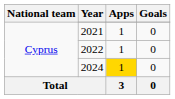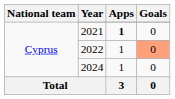(121, 31) normal -> (121, 31) bold
(153, 49) no background -> (153, 49) lightsalmon background
(121, 67) gold background -> (121, 67) no background
